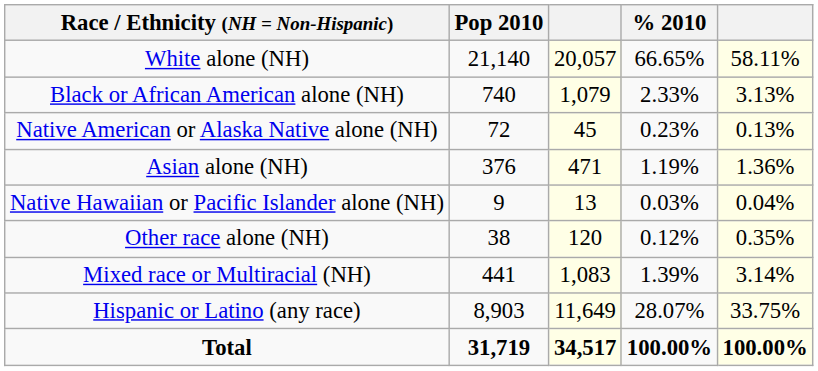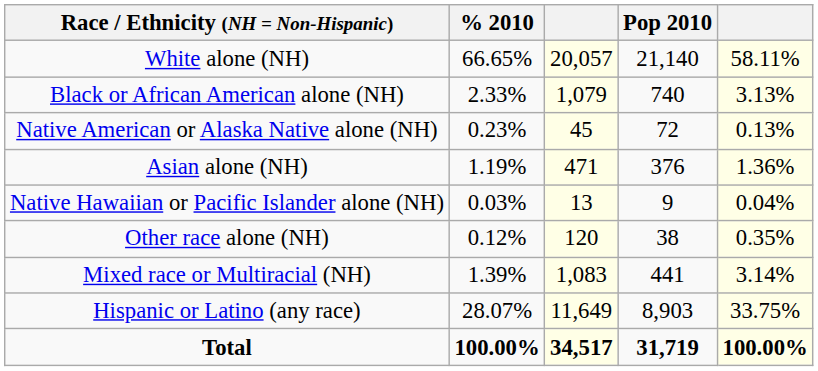columns swapped: (499, 22) <-> (669, 22)
